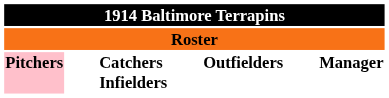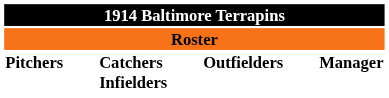(34, 62) pink background -> (34, 62) no background
